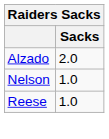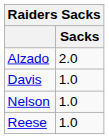+ row: (25, 79)
